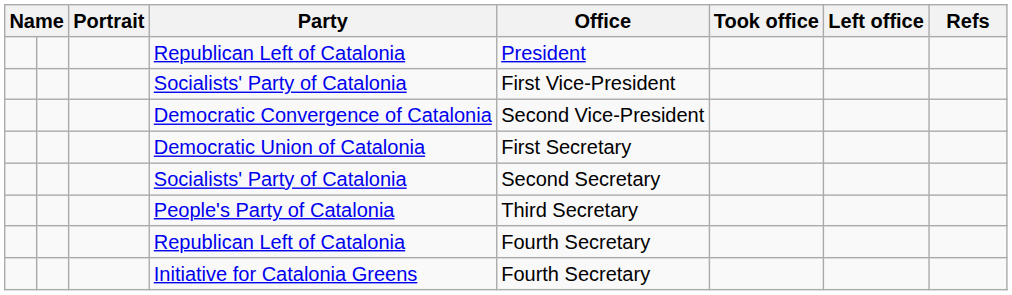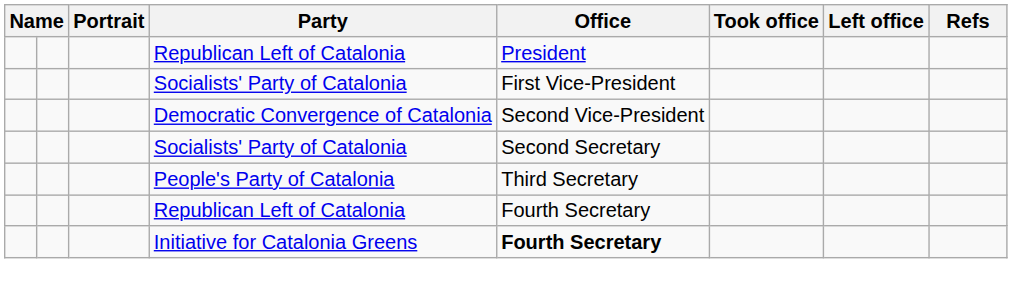- row: (21, 147)
(576, 274) normal -> (581, 242) bold
